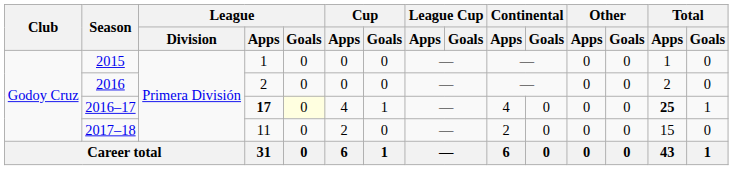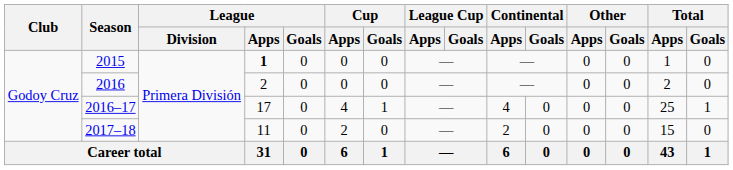(264, 61) normal -> (264, 61) bold
(264, 107) bold -> (264, 107) normal
(304, 107) lightyellow background -> (304, 107) no background
(667, 107) bold -> (667, 107) normal
